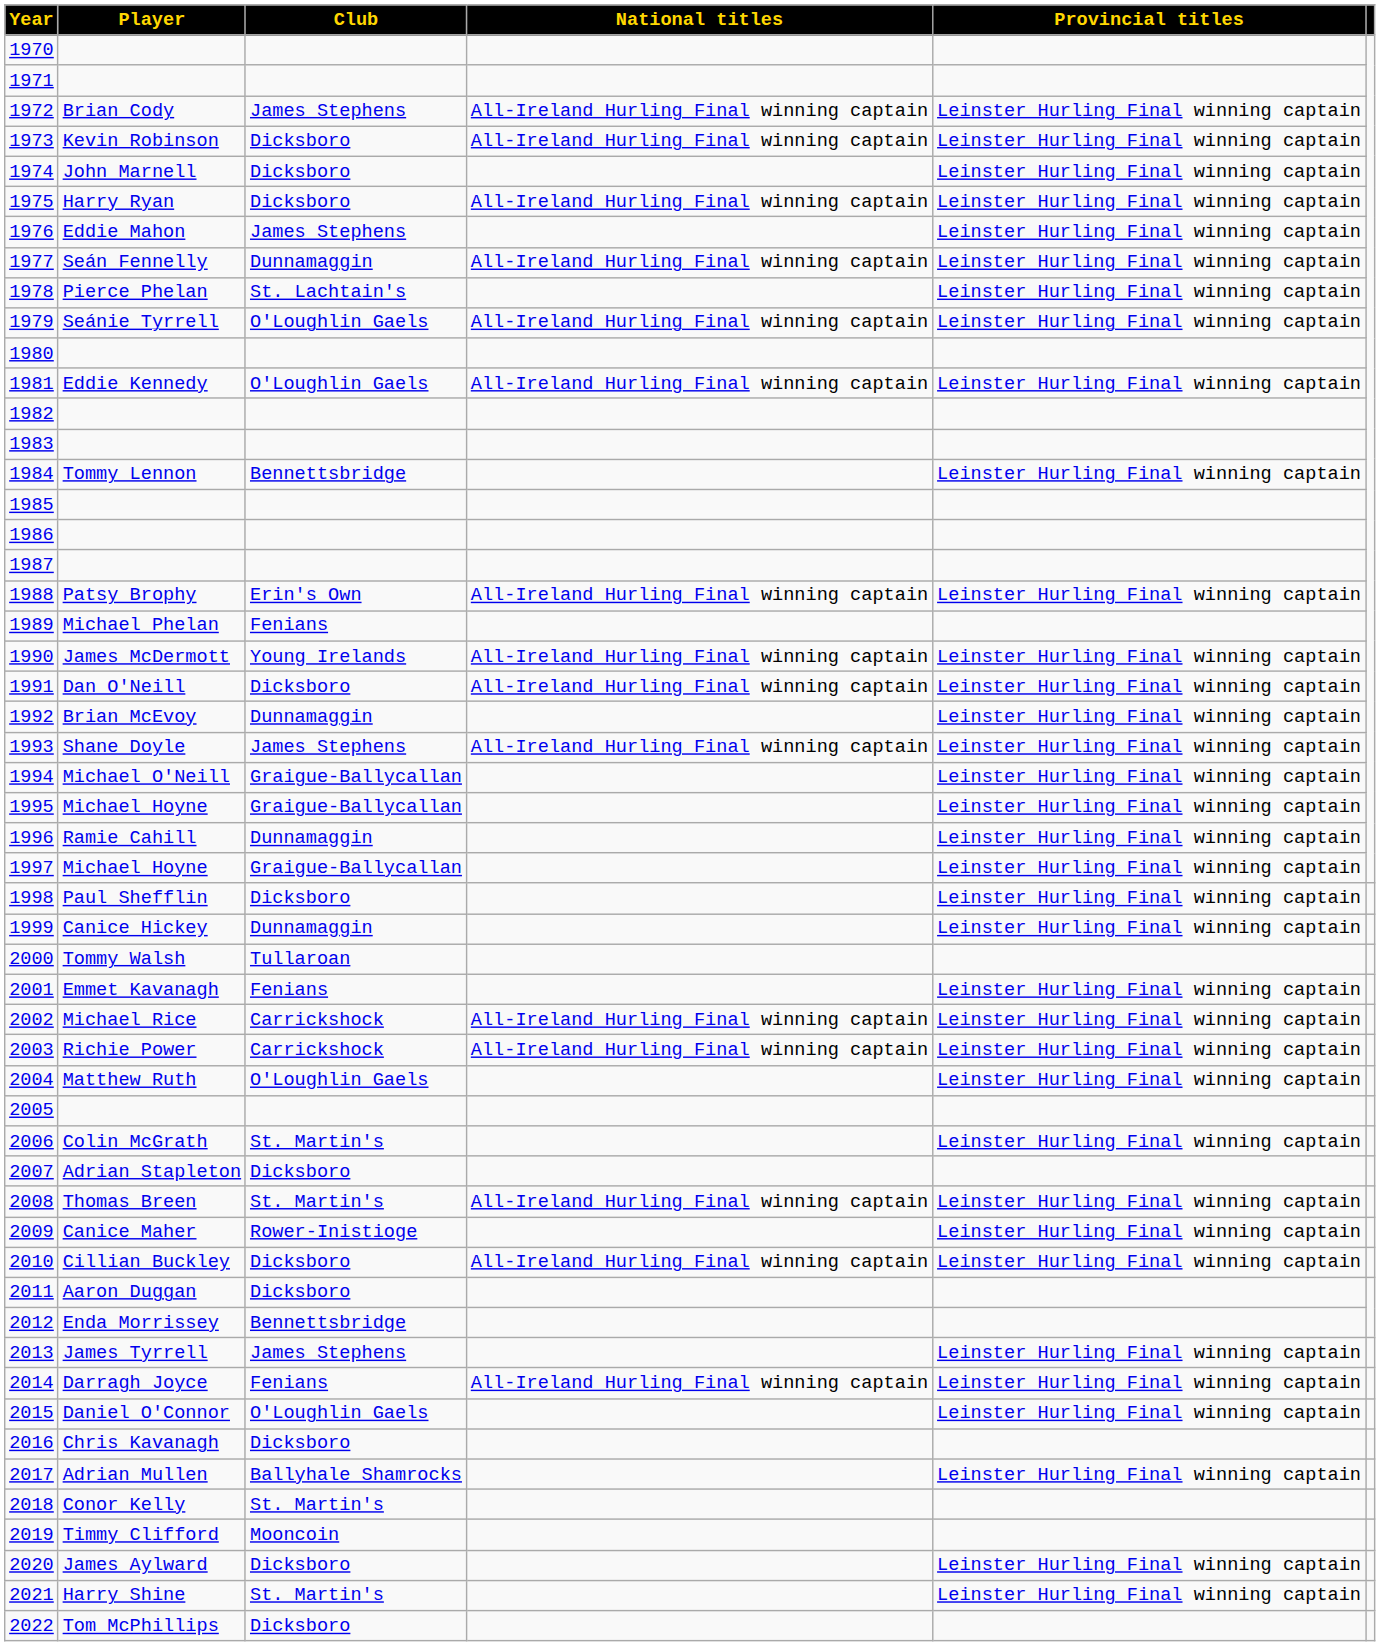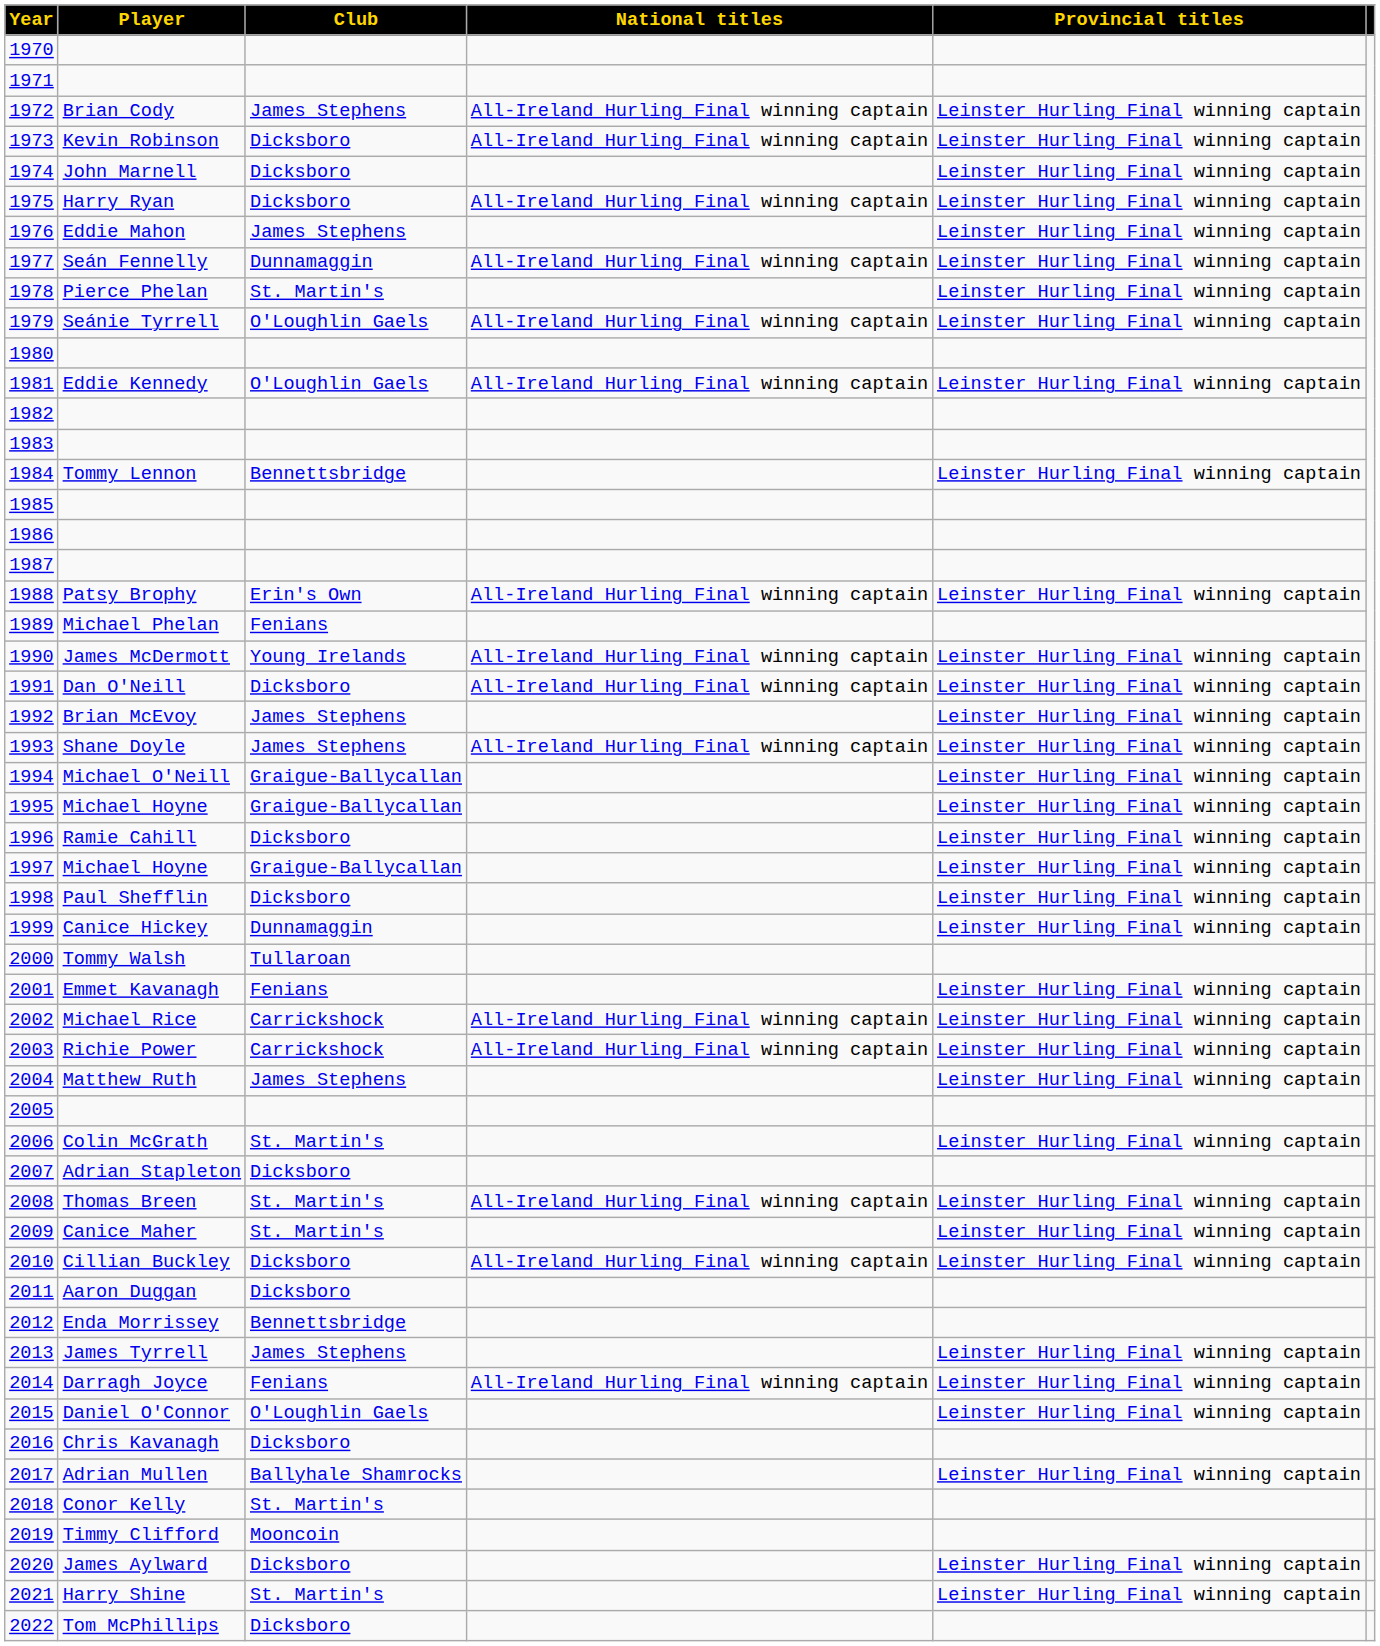(328, 293) St. Lachtain's -> (317, 293) St. Martin's
(311, 717) Dunnamaggin -> (328, 717) James Stephens
(311, 838) Dunnamaggin -> (300, 838) Dicksboro
(339, 1080) O'Loughlin Gaels -> (328, 1080) James Stephens
(334, 1232) Rower-Inistioge -> (317, 1232) St. Martin's
